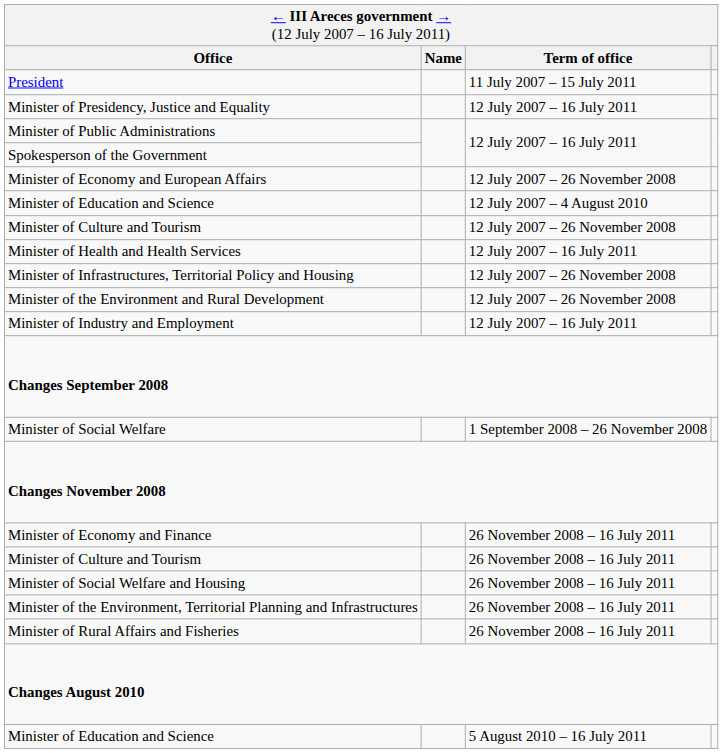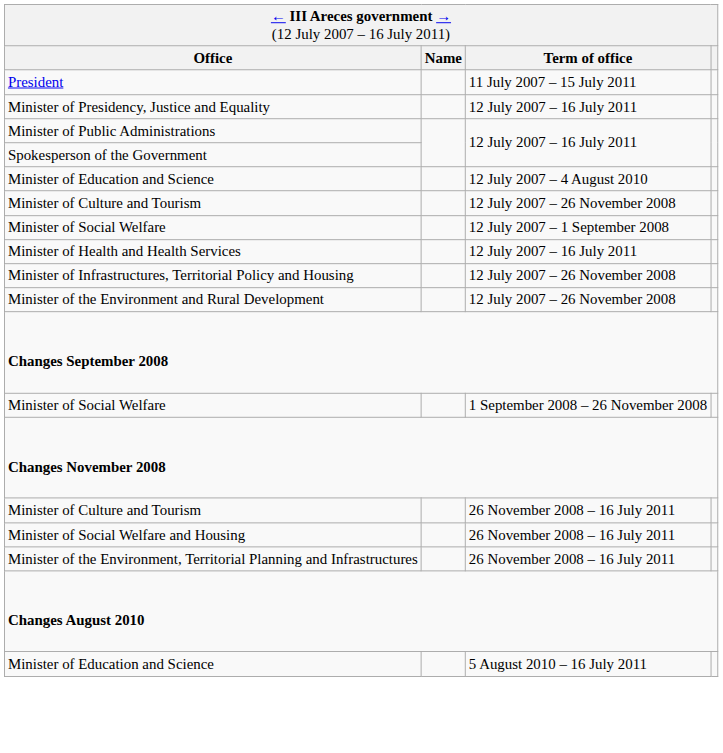- row: (137, 178)
+ row: (87, 226)
- row: (121, 323)
- row: (110, 534)
- row: (123, 630)
